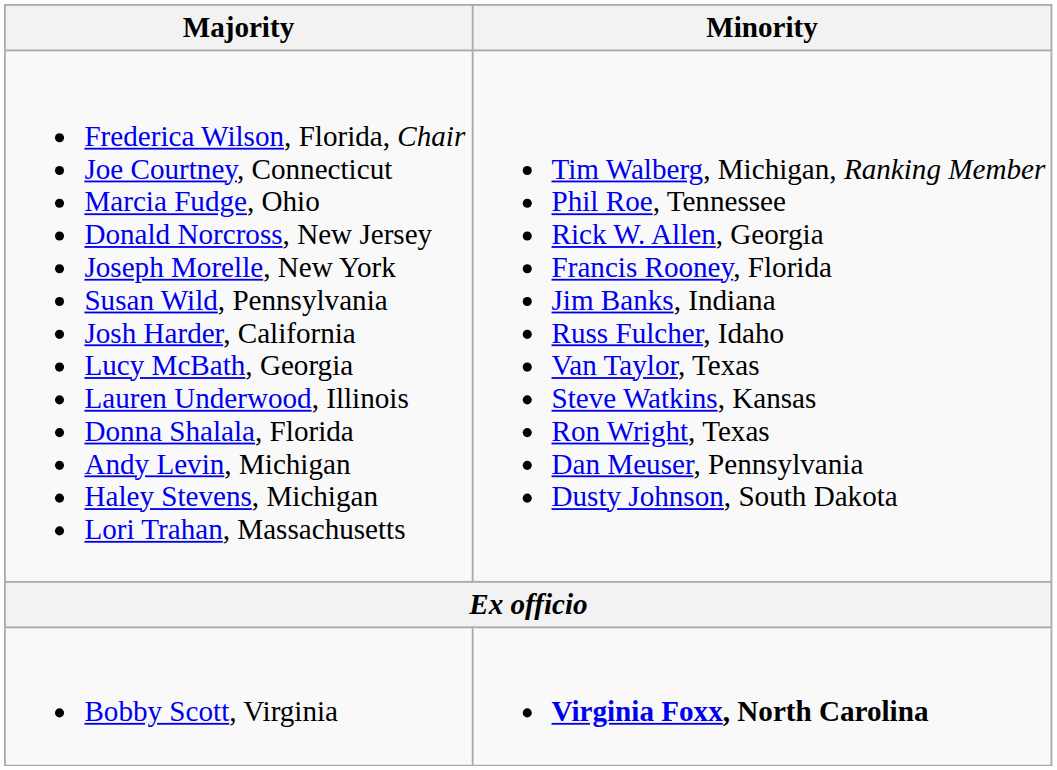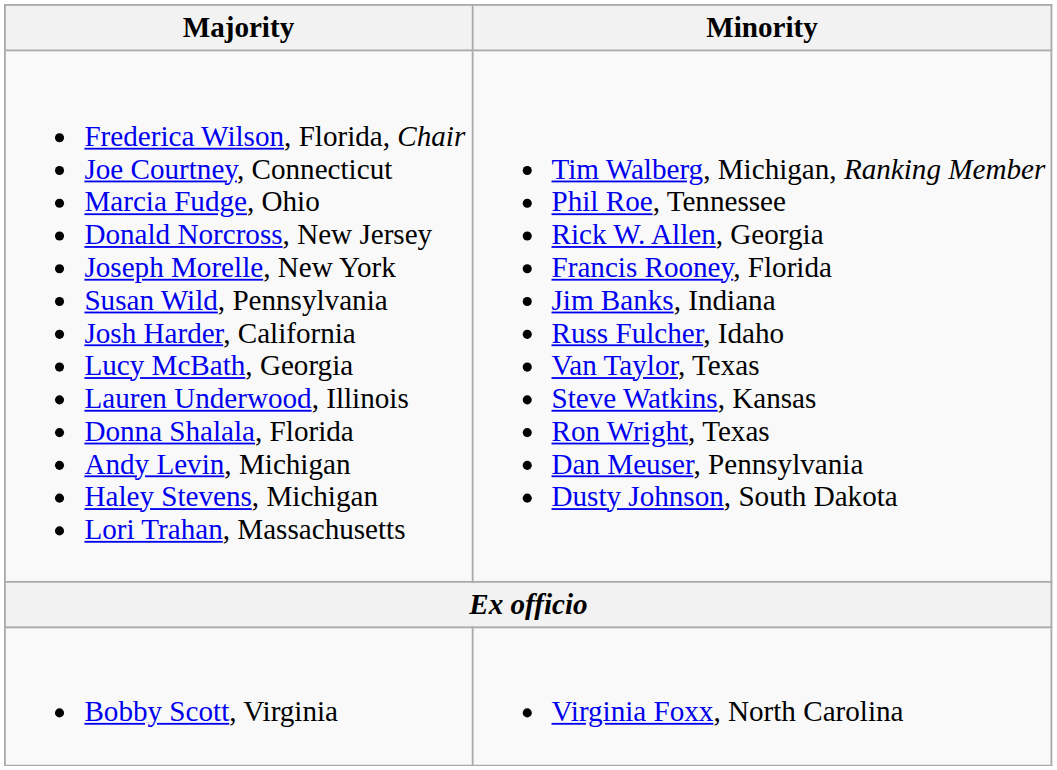(762, 713) bold -> (762, 713) normal
